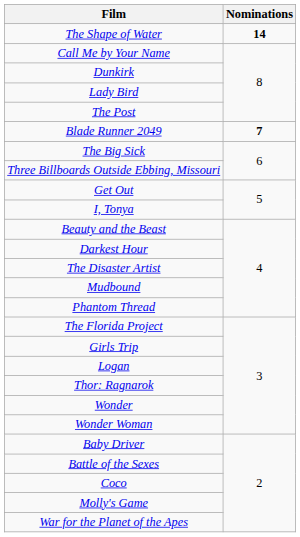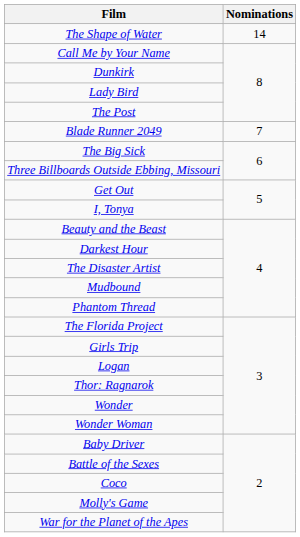(259, 33) bold -> (259, 33) normal
(259, 131) bold -> (259, 131) normal
